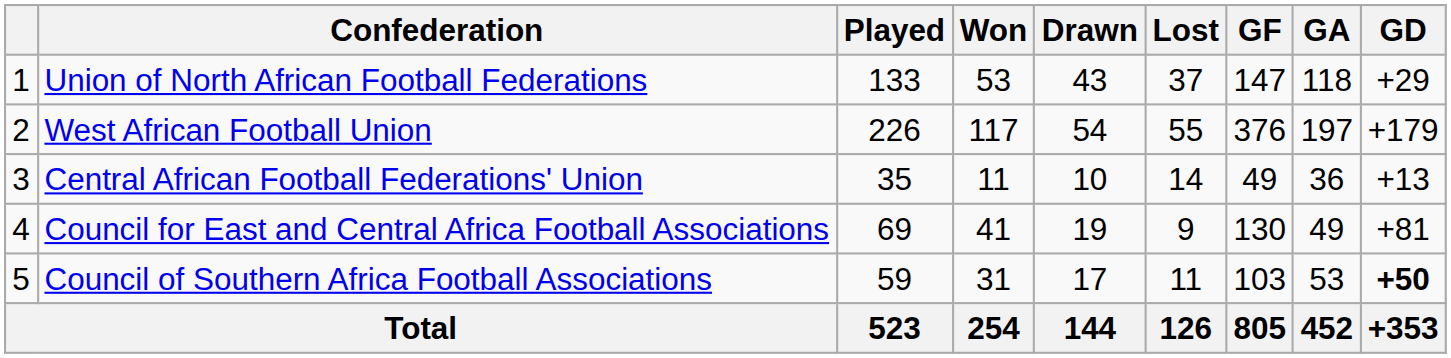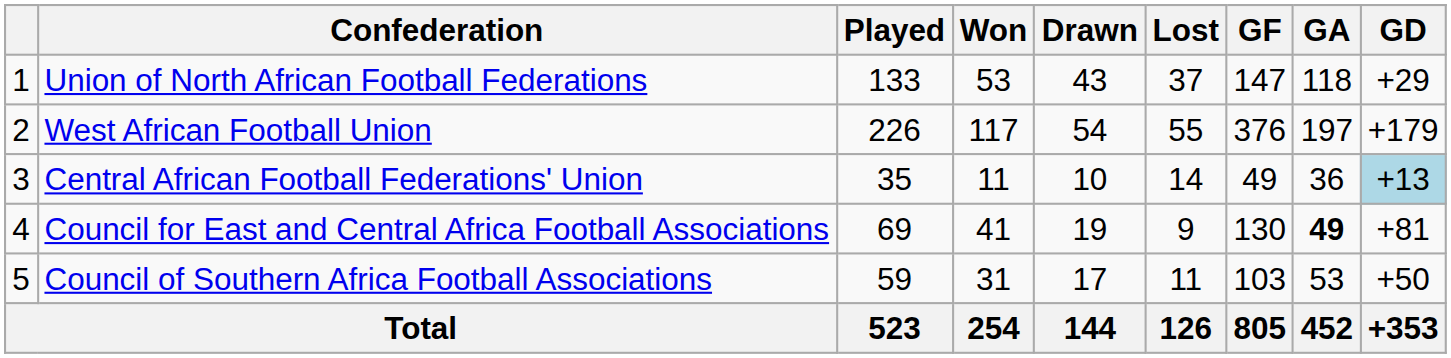(1403, 180) no background -> (1403, 180) lightblue background
(1327, 229) normal -> (1327, 229) bold
(1403, 279) bold -> (1403, 279) normal
